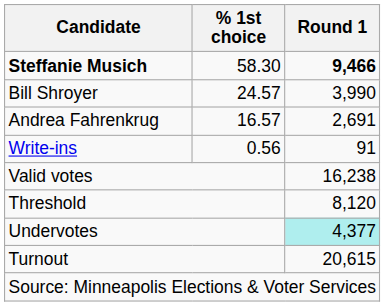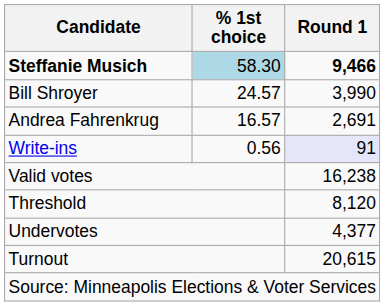(259, 65) no background -> (259, 65) lightblue background
(366, 148) no background -> (366, 148) lavender background
(354, 231) paleturquoise background -> (354, 231) no background
